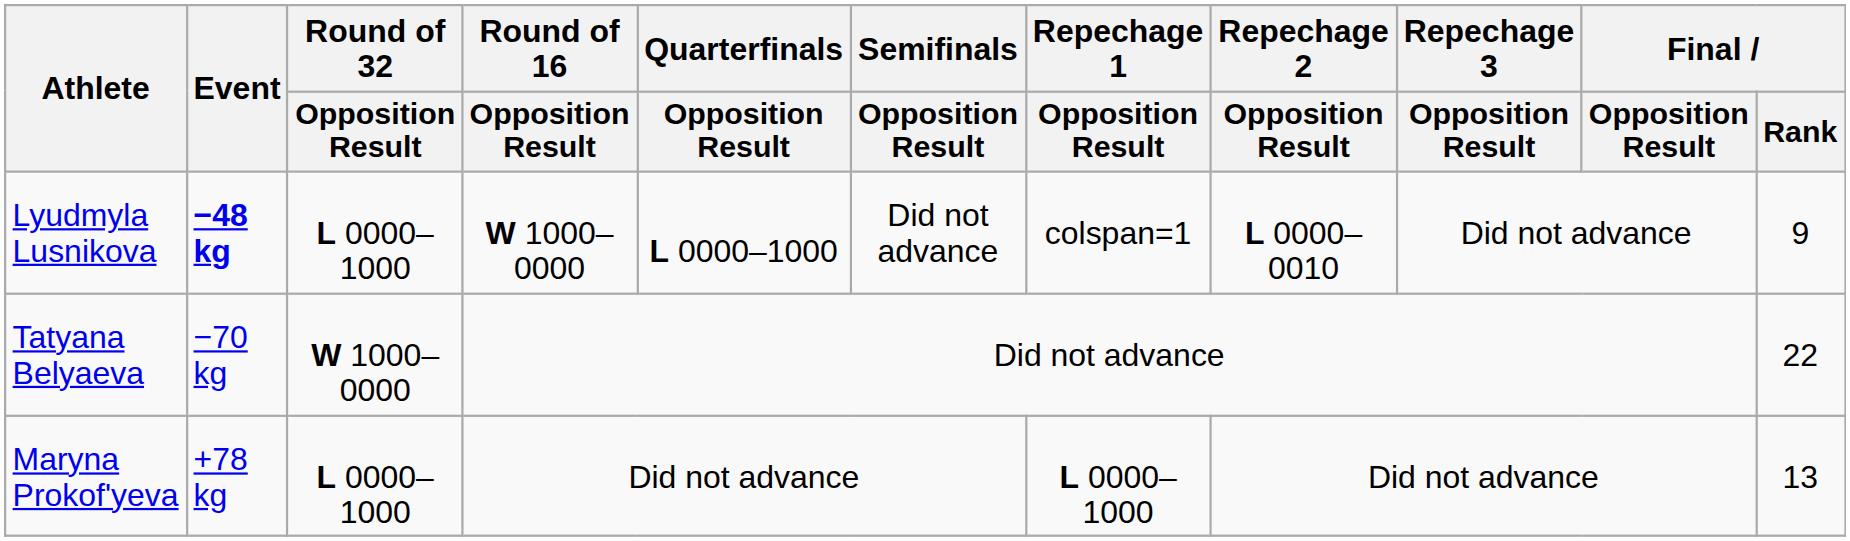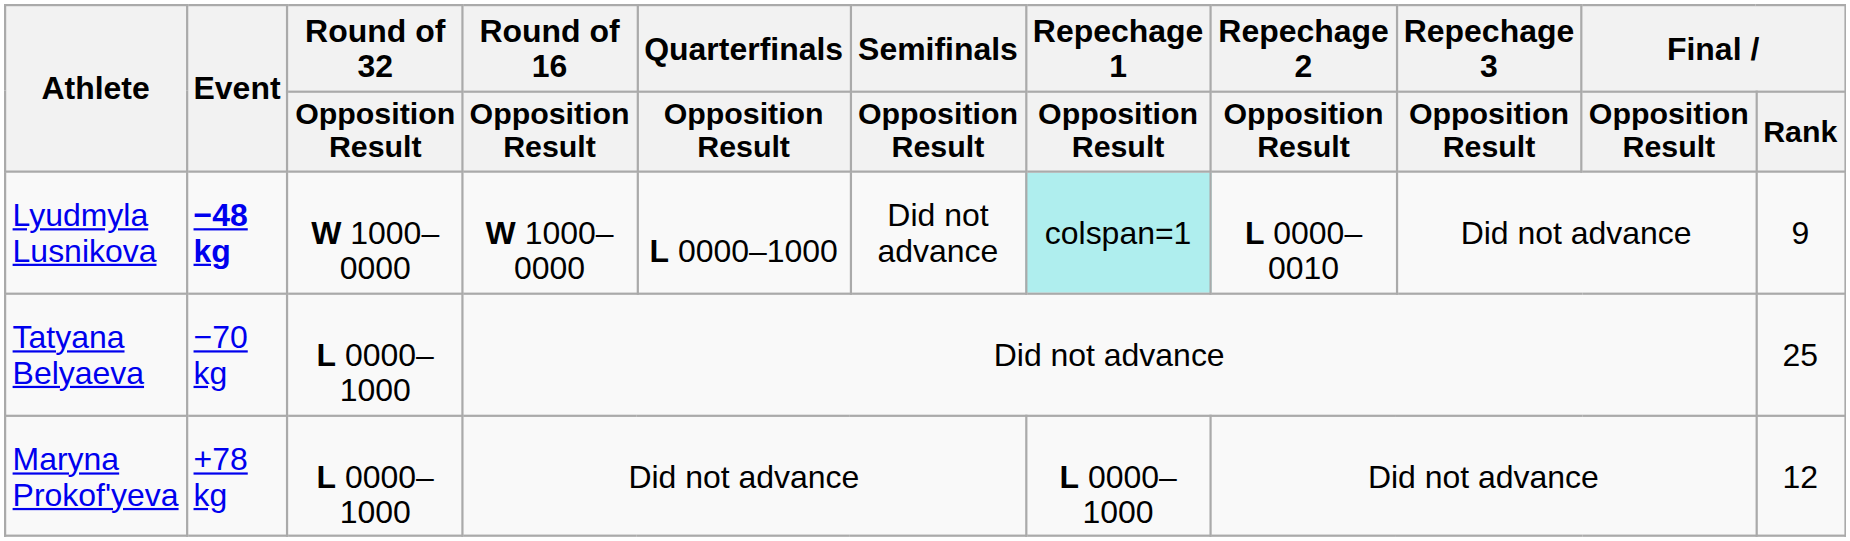(375, 251) L 0000–1000 -> (375, 251) W 1000–0000
(1118, 233) no background -> (1118, 233) paleturquoise background
(375, 373) W 1000–0000 -> (375, 373) L 0000–1000
(1800, 355) 22 -> (1800, 355) 25
(1800, 476) 13 -> (1800, 476) 12
